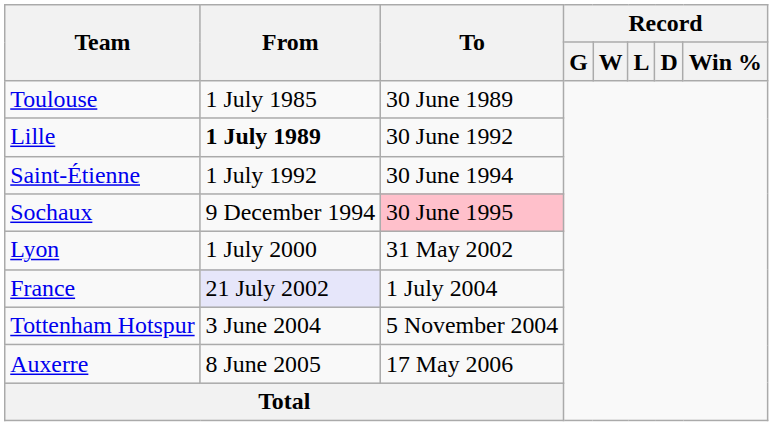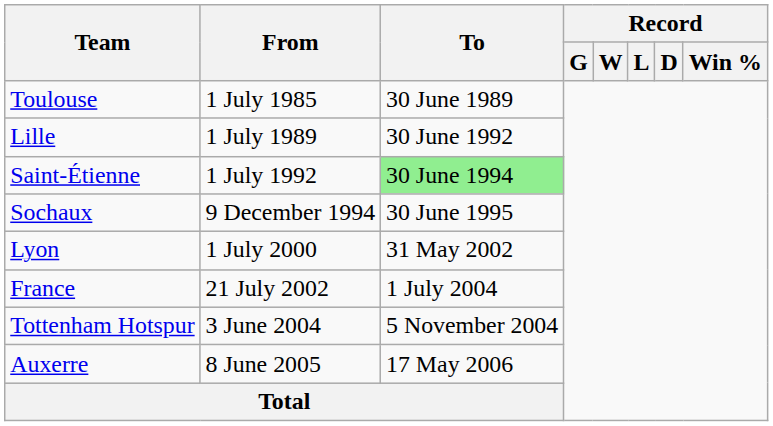(263, 136) bold -> (261, 136) normal
(450, 174) no background -> (450, 174) lightgreen background
(450, 212) pink background -> (450, 212) no background
(267, 288) lavender background -> (267, 288) no background
